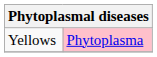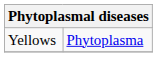(105, 39) pink background -> (105, 39) no background
